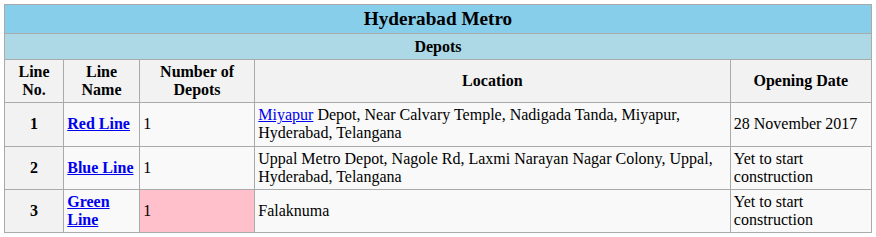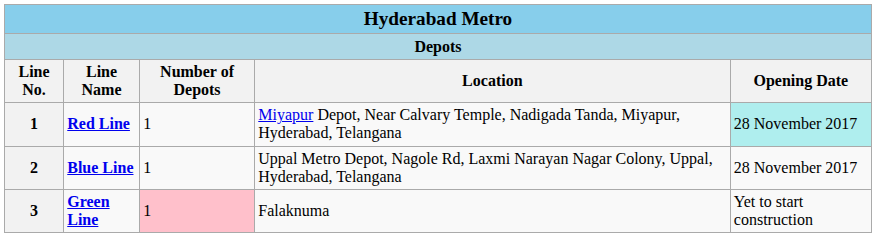(796, 124) no background -> (796, 124) paleturquoise background
(773, 167) Yet to start construction -> (796, 167) 28 November 2017
